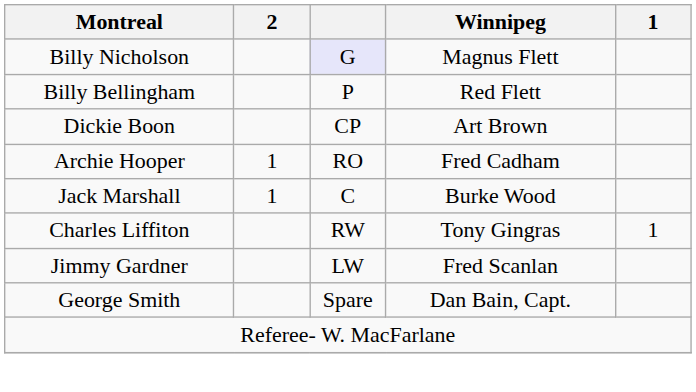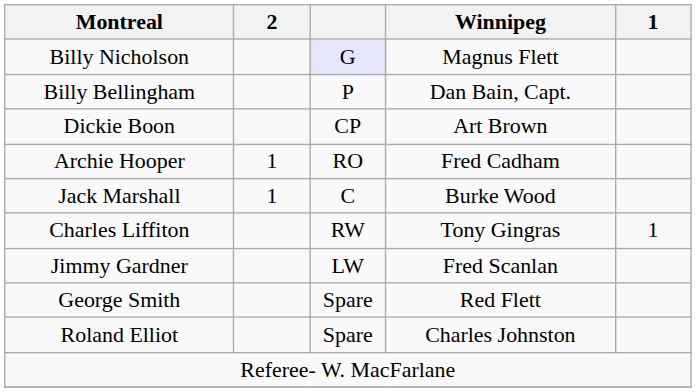(500, 91) Red Flett -> (500, 91) Dan Bain, Capt.
(500, 299) Dan Bain, Capt. -> (500, 299) Red Flett
+ row: (119, 334)
